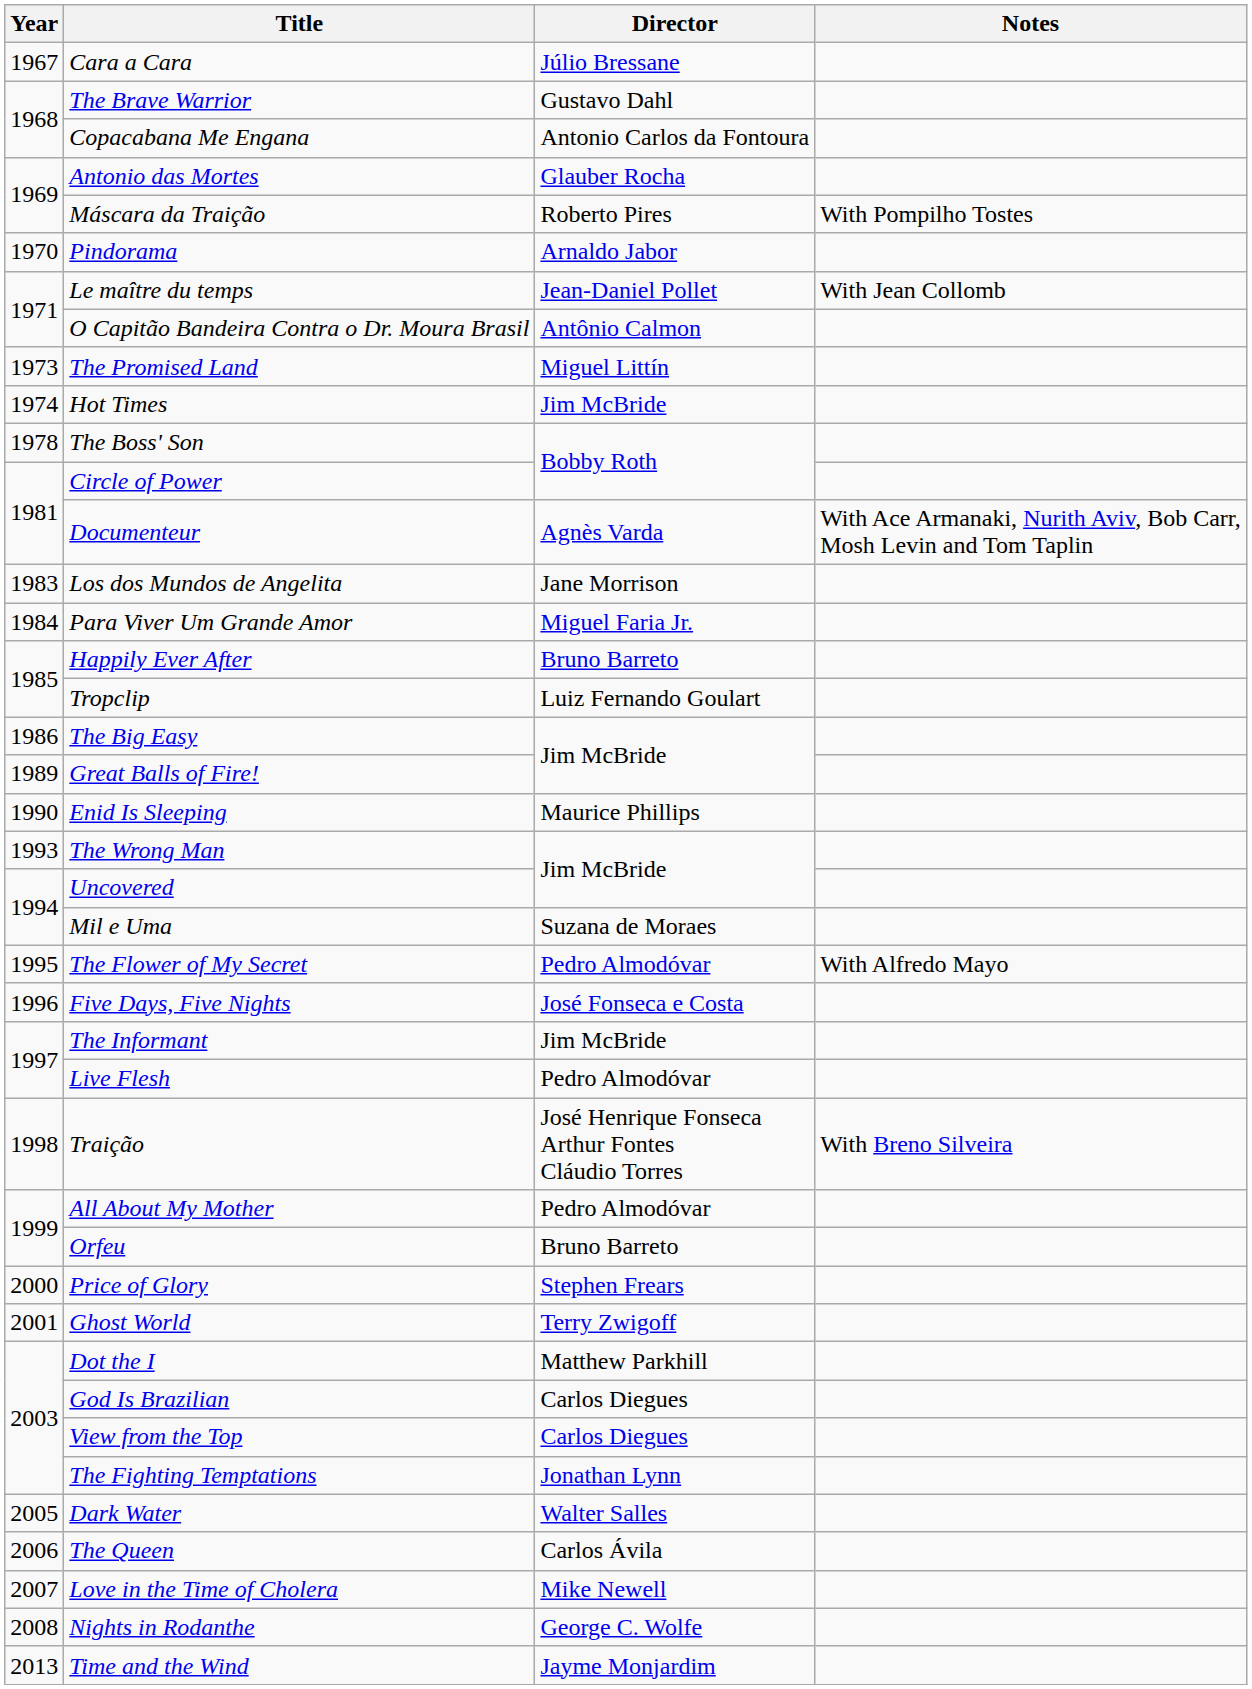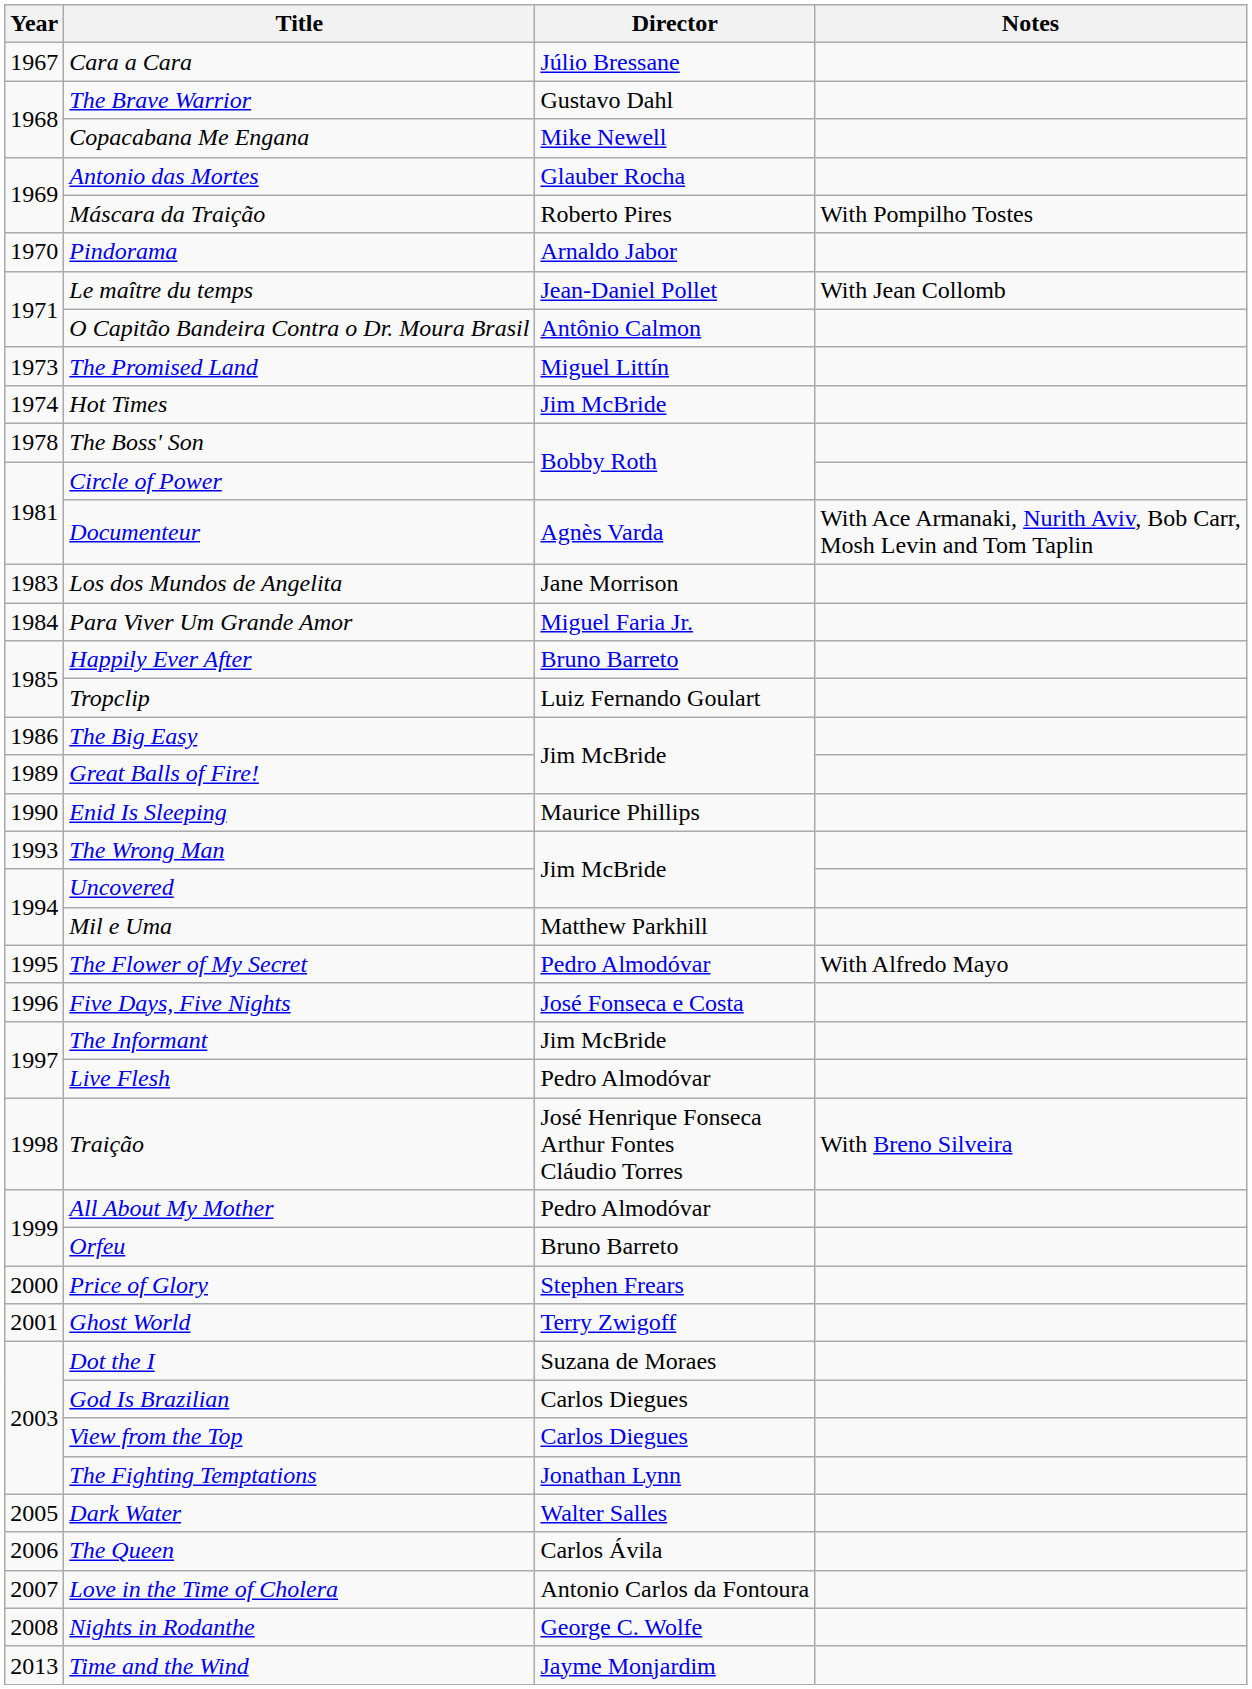(675, 137) Antonio Carlos da Fontoura -> (603, 137) Mike Newell
(628, 925) Suzana de Moraes -> (624, 925) Matthew Parkhill
(624, 1360) Matthew Parkhill -> (628, 1360) Suzana de Moraes
(603, 1588) Mike Newell -> (675, 1588) Antonio Carlos da Fontoura
